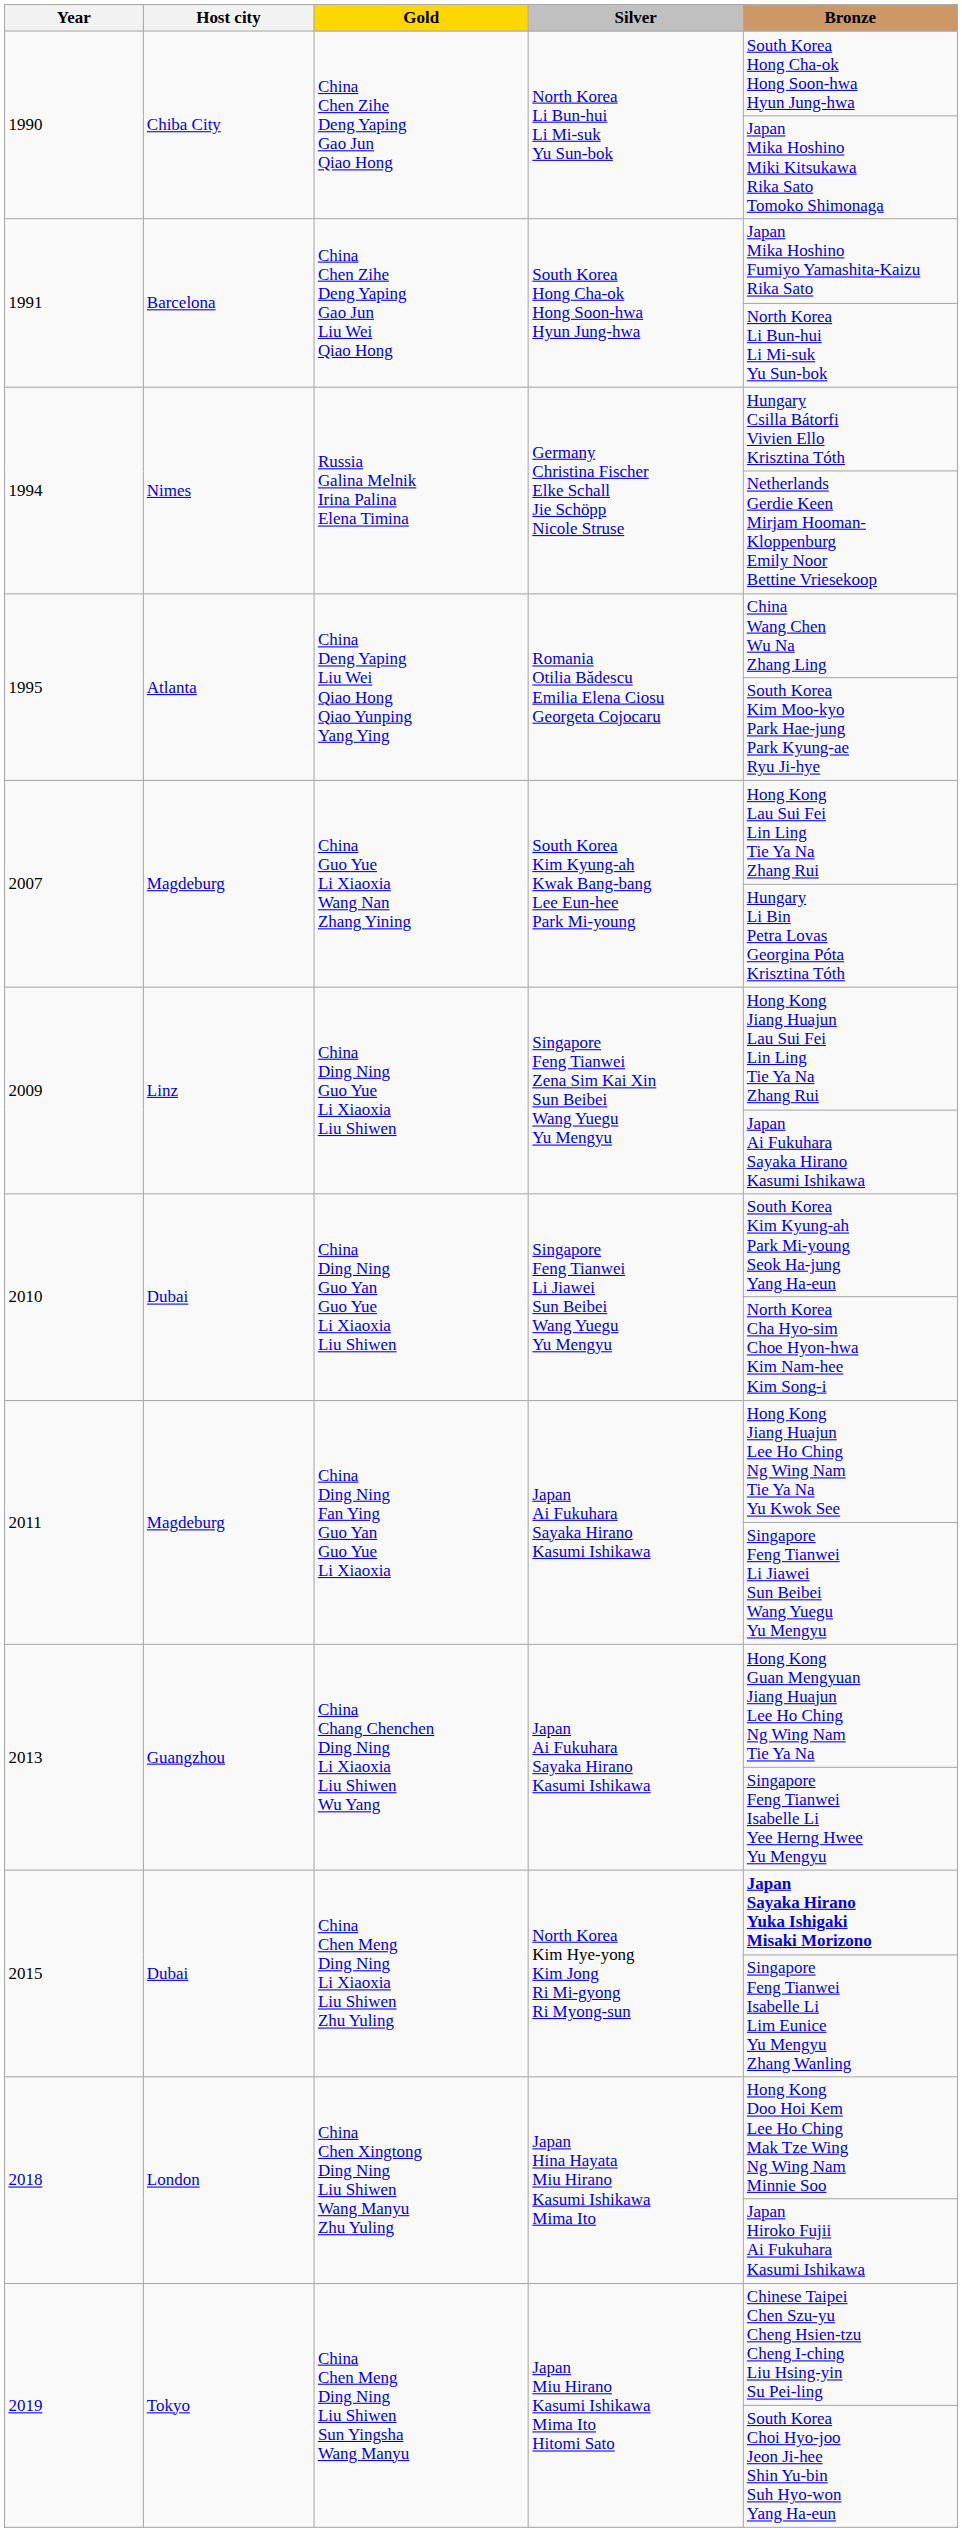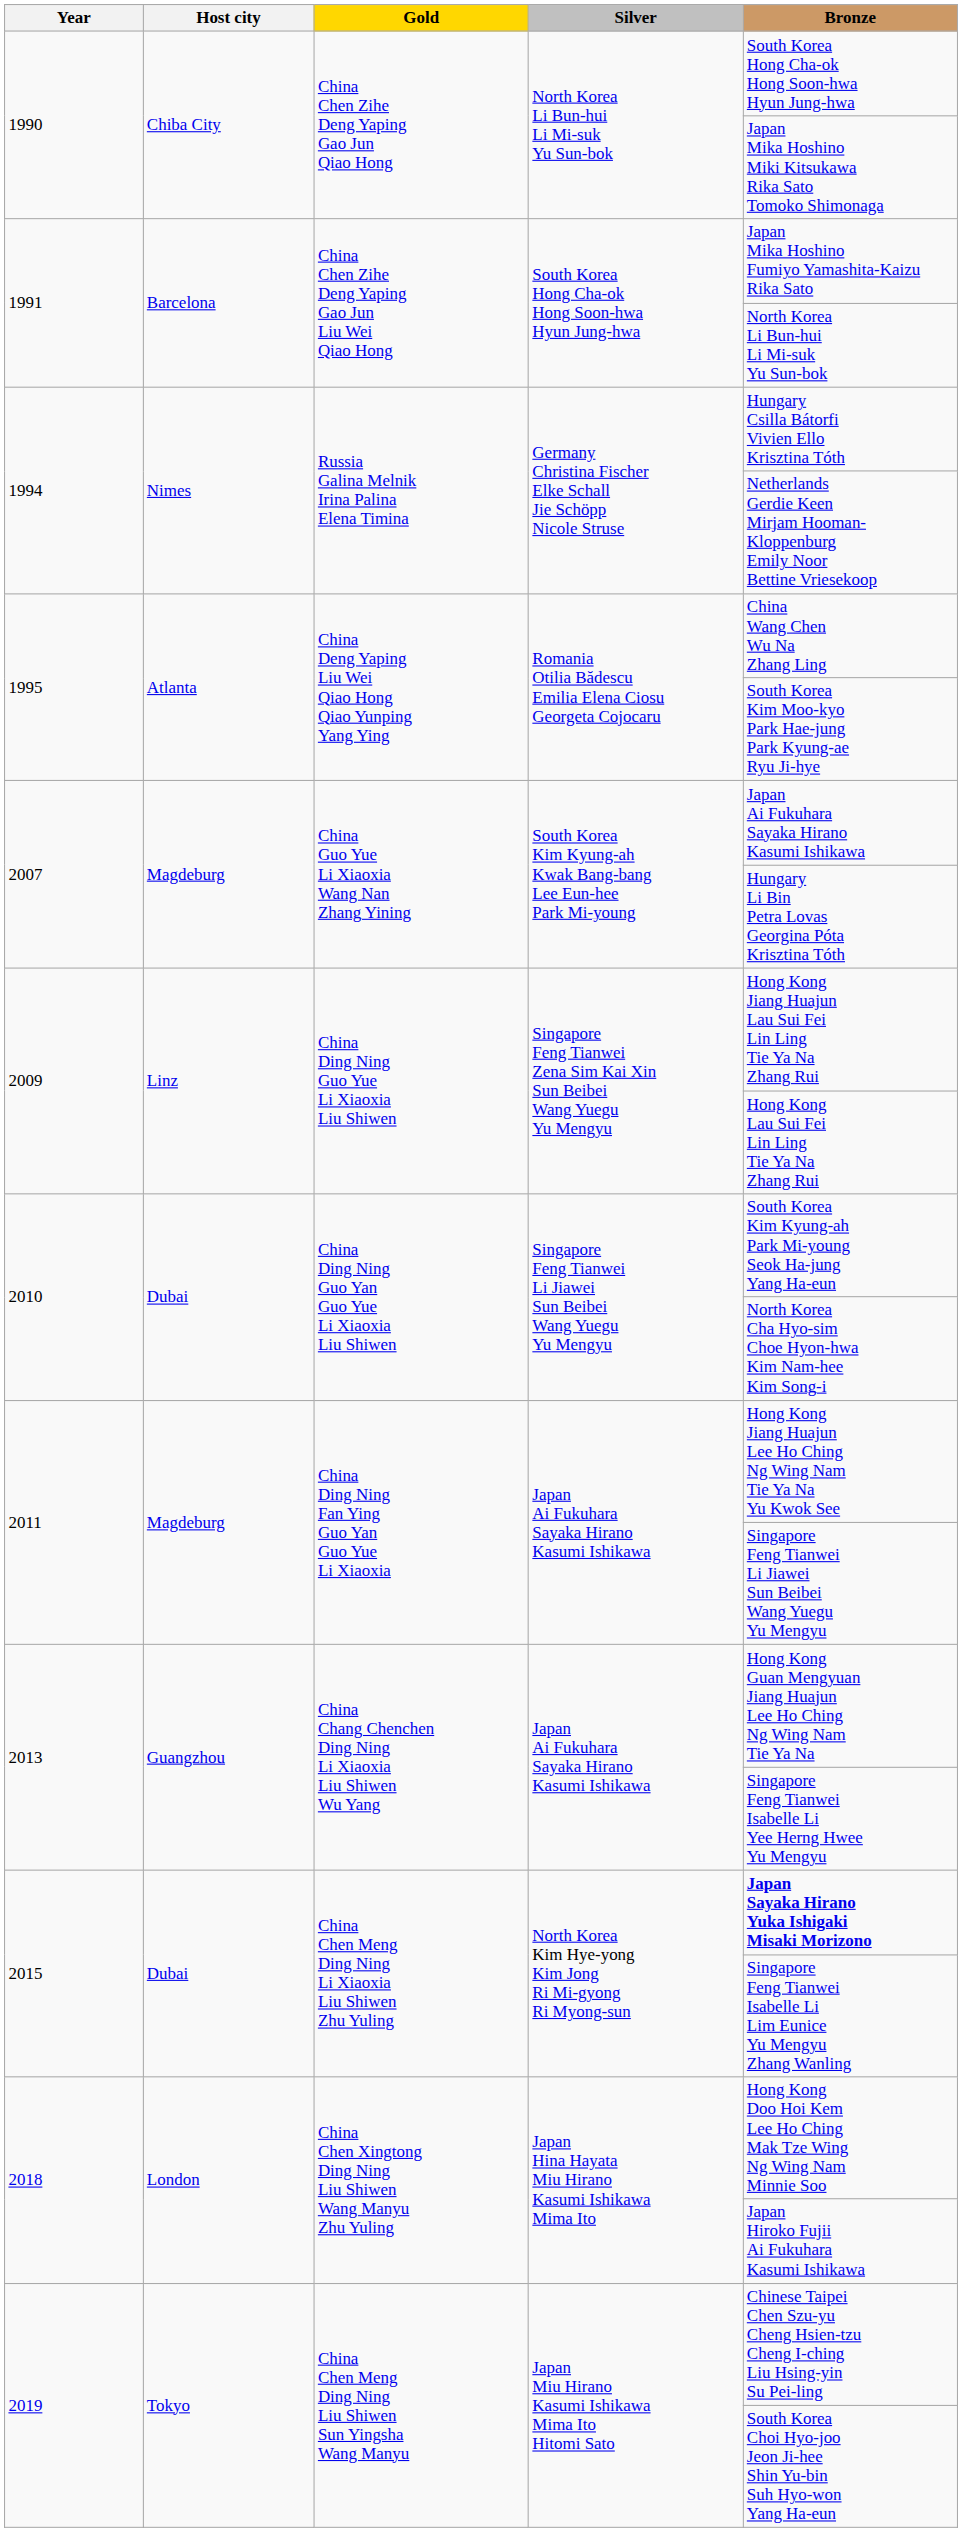(787, 832) Hong Kong Lau Sui Fei Lin Ling Tie Ya Na Zhang Rui -> (806, 822) Japan Ai Fukuhara Sayaka Hirano Kasumi Ishikawa
(806, 1151) Japan Ai Fukuhara Sayaka Hirano Kasumi Ishikawa -> (787, 1142) Hong Kong Lau Sui Fei Lin Ling Tie Ya Na Zhang Rui
